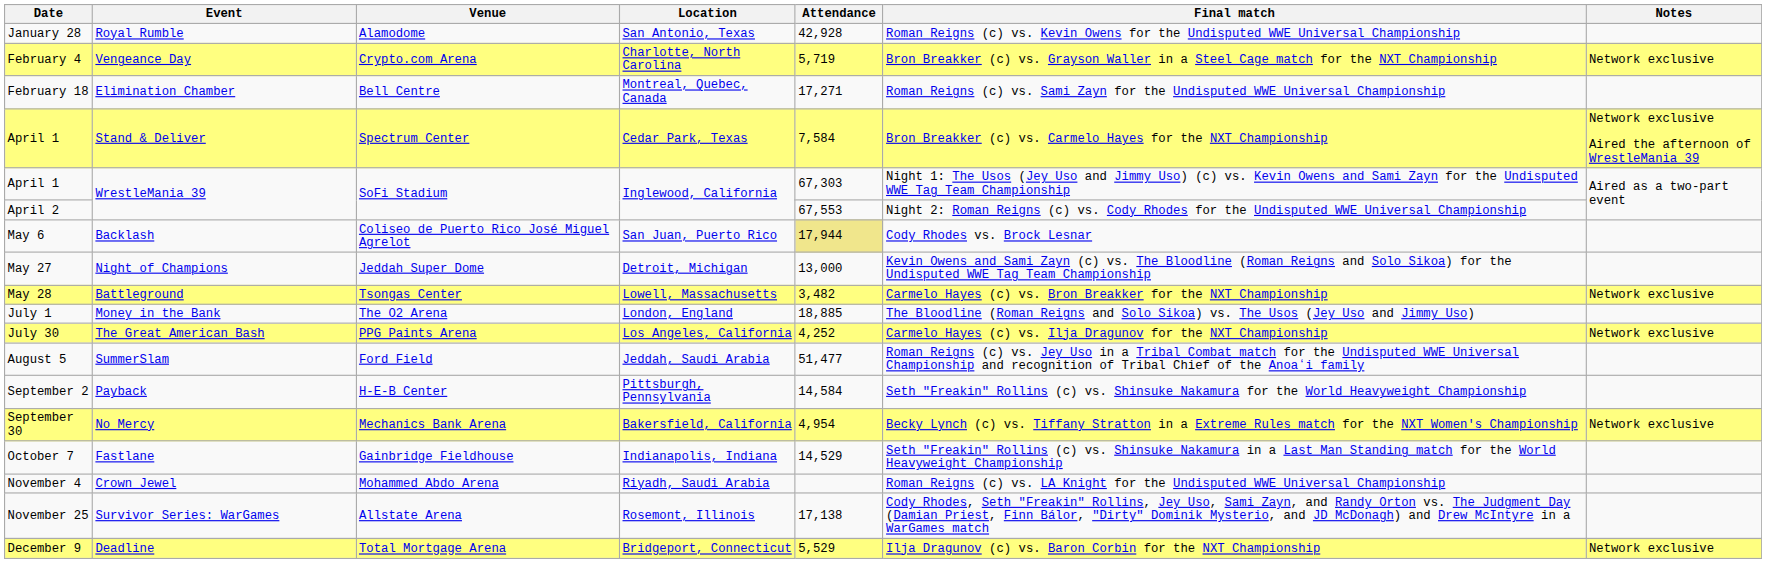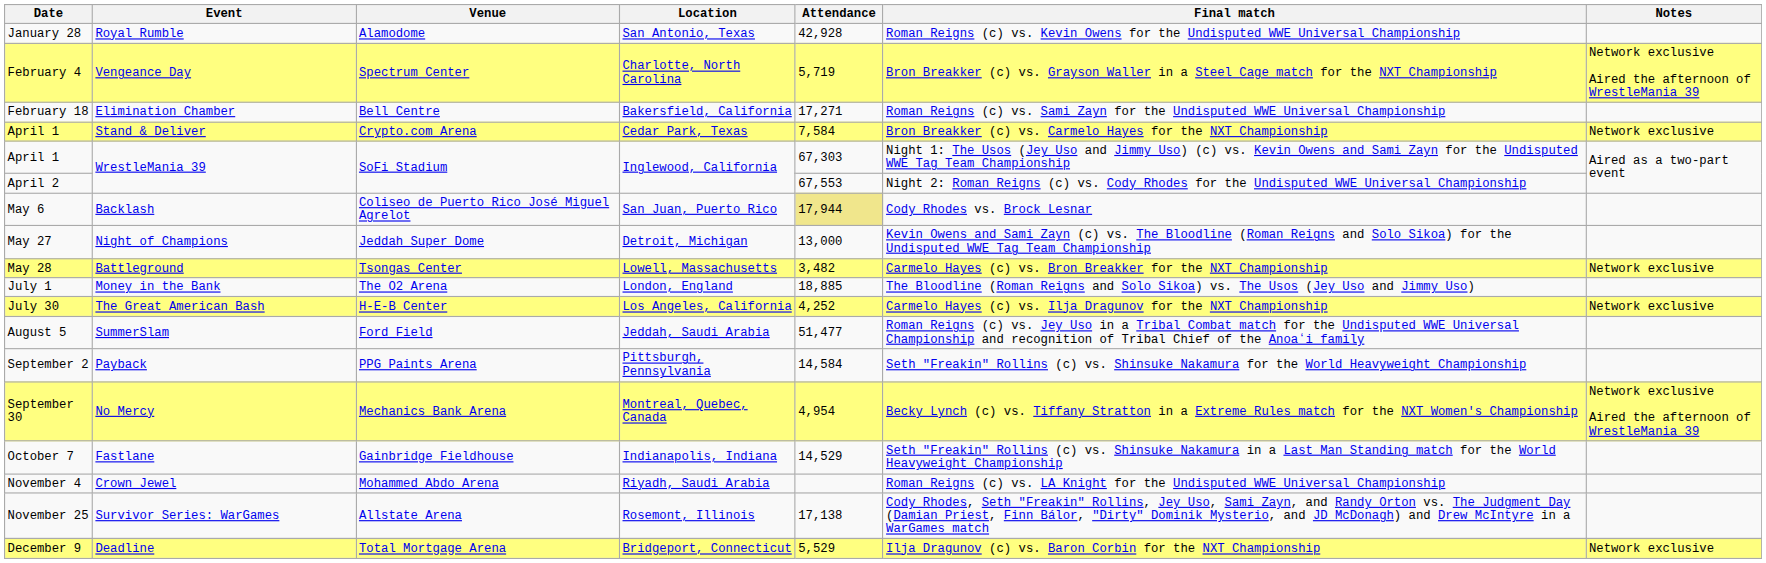(418, 60) Crypto.com Arena -> (414, 73) Spectrum Center
(1651, 60) Network exclusive -> (1670, 73) Network exclusive Aired the afternoon of WrestleMania 39
(685, 92) Montreal, Quebec, Canada -> (707, 112) Bakersfield, California
(414, 138) Spectrum Center -> (418, 132) Crypto.com Arena
(1670, 138) Network exclusive Aired the afternoon of WrestleMania 39 -> (1651, 132) Network exclusive
(418, 333) PPG Paints Arena -> (403, 307) H-E-B Center
(403, 392) H-E-B Center -> (418, 365) PPG Paints Arena
(707, 425) Bakersfield, California -> (685, 411) Montreal, Quebec, Canada
(1651, 425) Network exclusive -> (1670, 411) Network exclusive Aired the afternoon of WrestleMania 39
